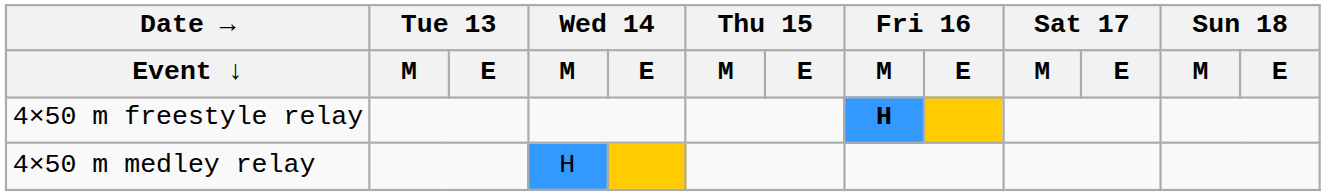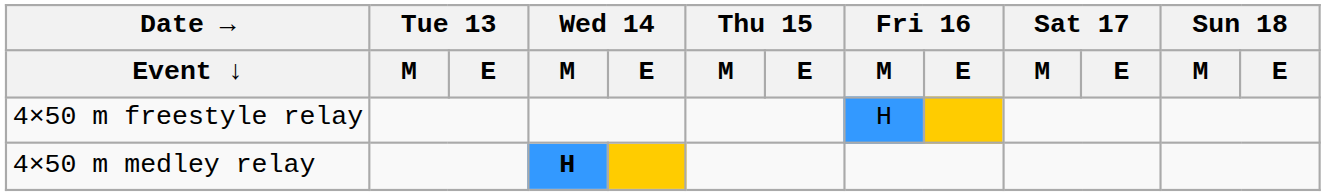(884, 118) bold -> (884, 118) normal
(567, 164) normal -> (567, 164) bold
